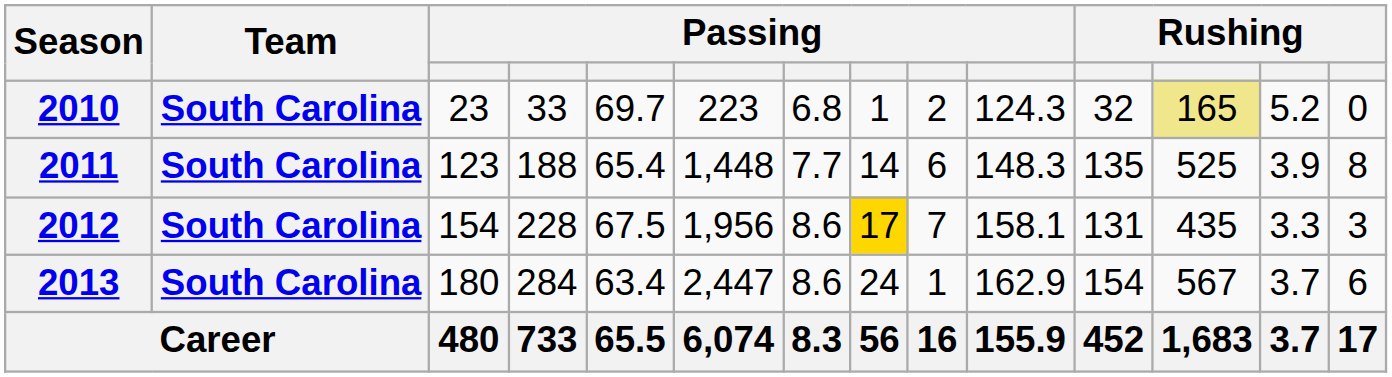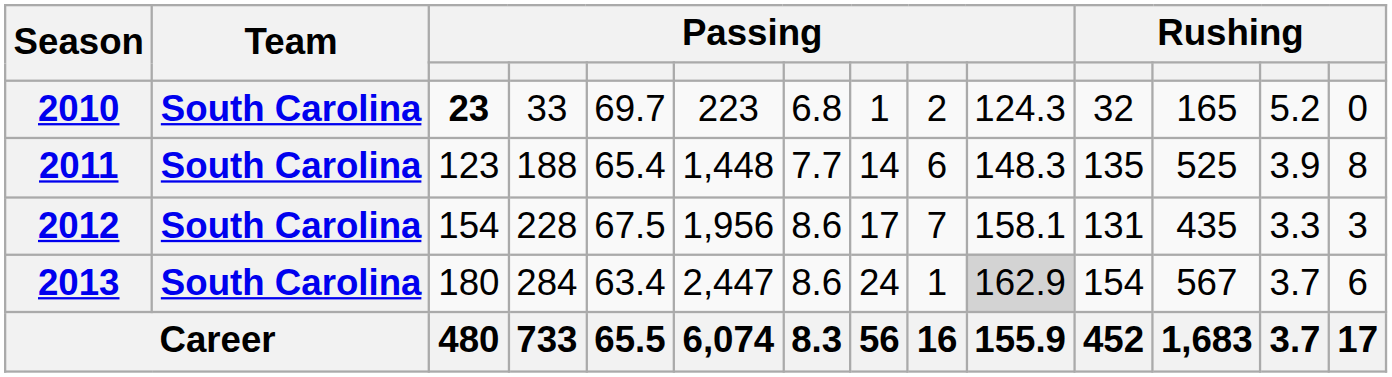(469, 108) normal -> (469, 108) bold
(1207, 108) khaki background -> (1207, 108) no background
(879, 224) gold background -> (879, 224) no background
(1020, 282) no background -> (1020, 282) lightgrey background
